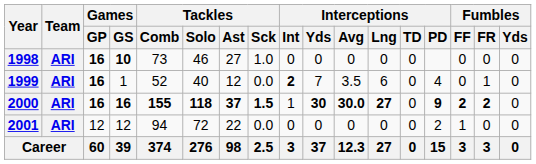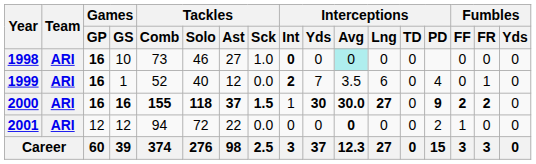(123, 59) bold -> (123, 59) normal
(291, 59) normal -> (291, 59) bold
(351, 59) no background -> (351, 59) paleturquoise background
(351, 125) normal -> (351, 125) bold
